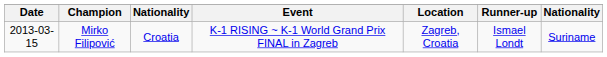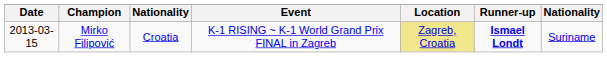(441, 36) no background -> (437, 36) khaki background
(509, 36) normal -> (508, 36) bold
